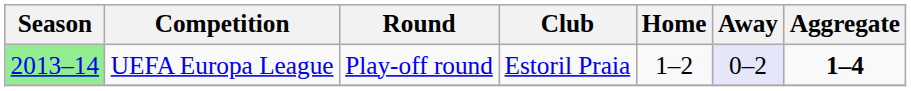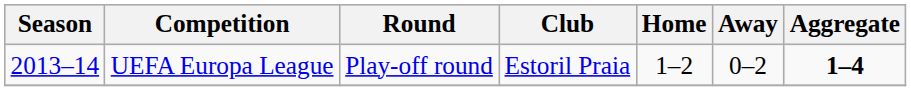(55, 64) lightgreen background -> (55, 64) no background
(748, 64) lavender background -> (748, 64) no background
